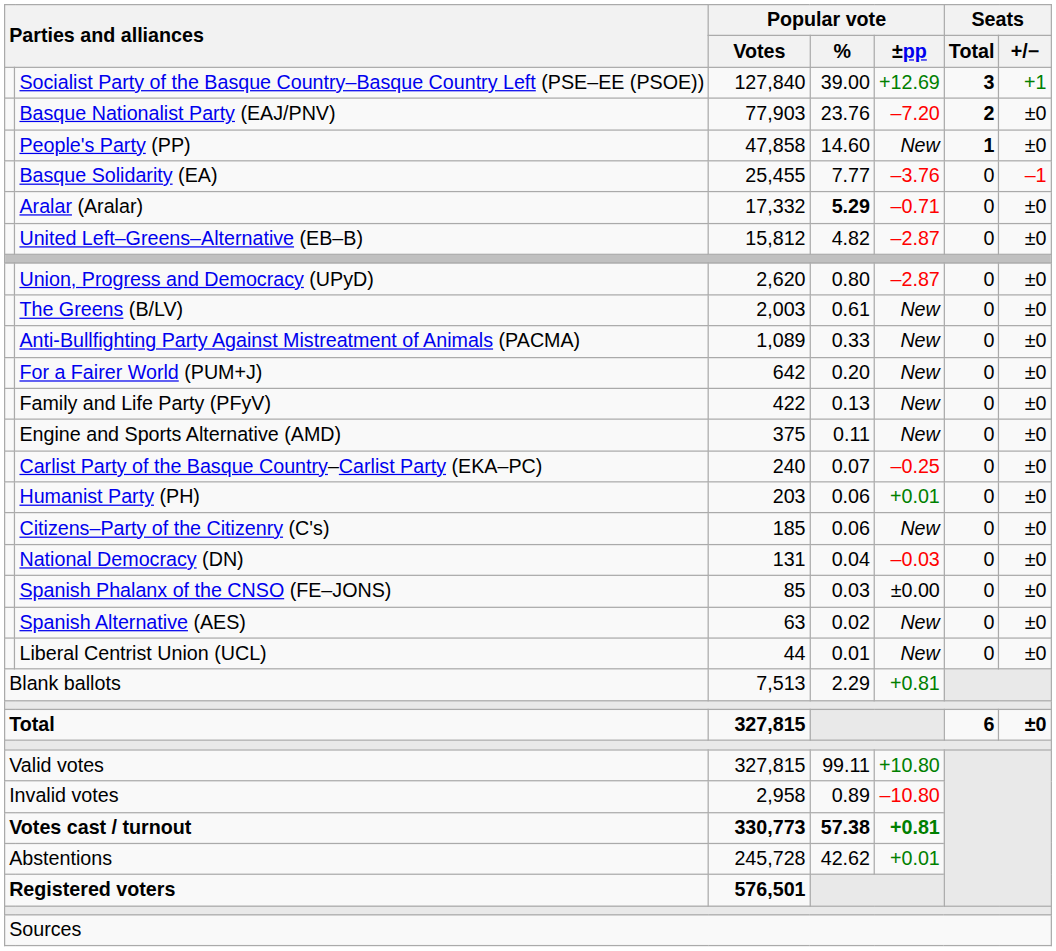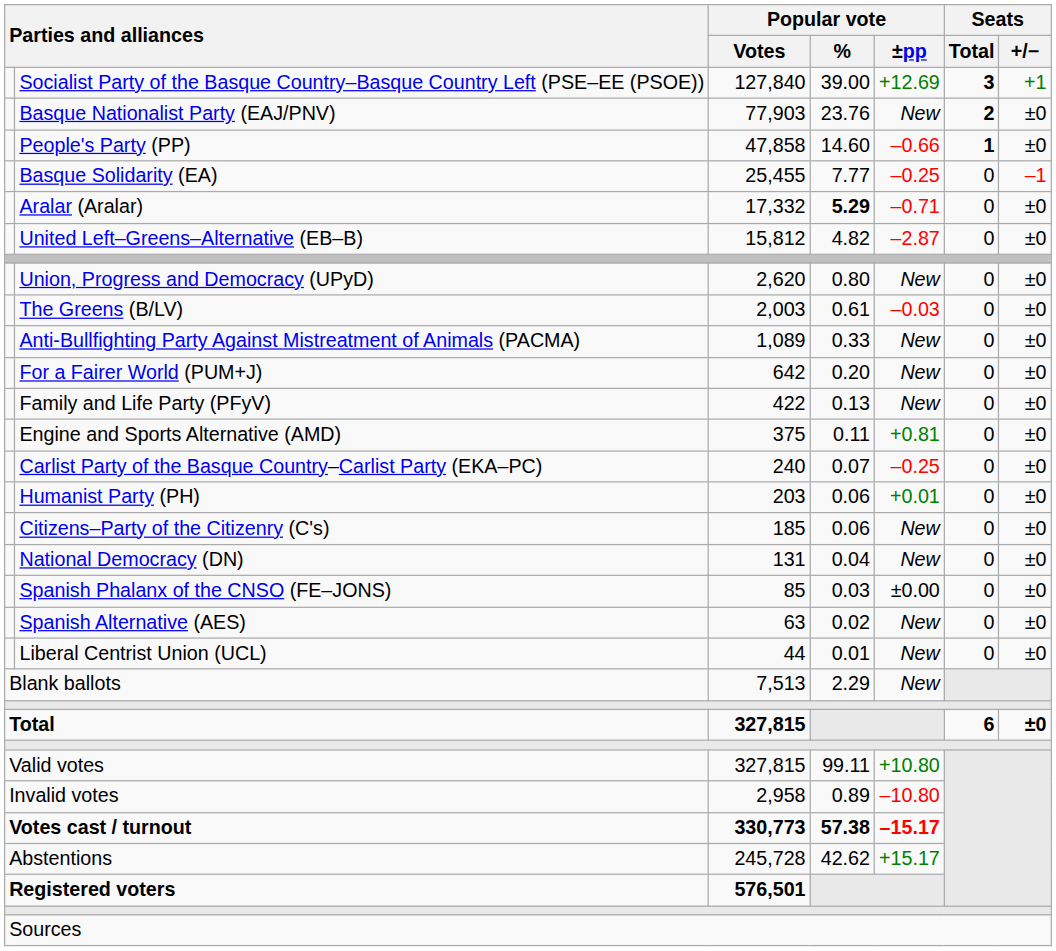(915, 113) –7.20 -> (920, 113) New
(920, 144) New -> (915, 144) –0.66
(915, 176) –3.76 -> (915, 176) –0.25
(915, 278) –2.87 -> (920, 278) New
(920, 310) New -> (915, 310) –0.03
(920, 434) New -> (915, 434) +0.81
(915, 559) –0.03 -> (920, 559) New
(915, 684) +0.81 -> (920, 684) New
(915, 827) +0.81 -> (910, 827) –15.17
(915, 858) +0.01 -> (909, 858) +15.17
